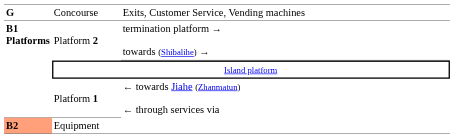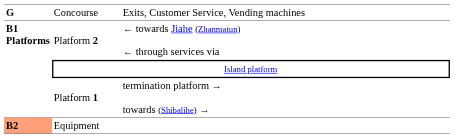(172, 40) termination platform → towards (Shibalihe) → -> (182, 40) ← towards Jiahe (Zhanmatun) ← through services via
(182, 98) ← towards Jiahe (Zhanmatun) ← through services via -> (172, 97) termination platform → towards (Shibalihe) →
